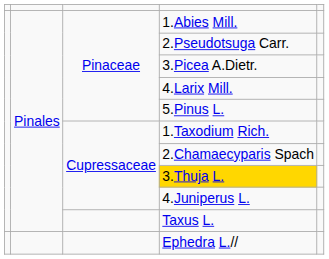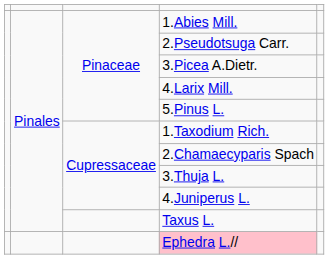(193, 176) gold background -> (193, 176) no background
(200, 242) no background -> (200, 242) pink background
